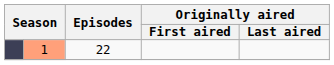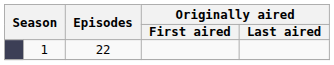(44, 50) lightsalmon background -> (44, 50) no background
